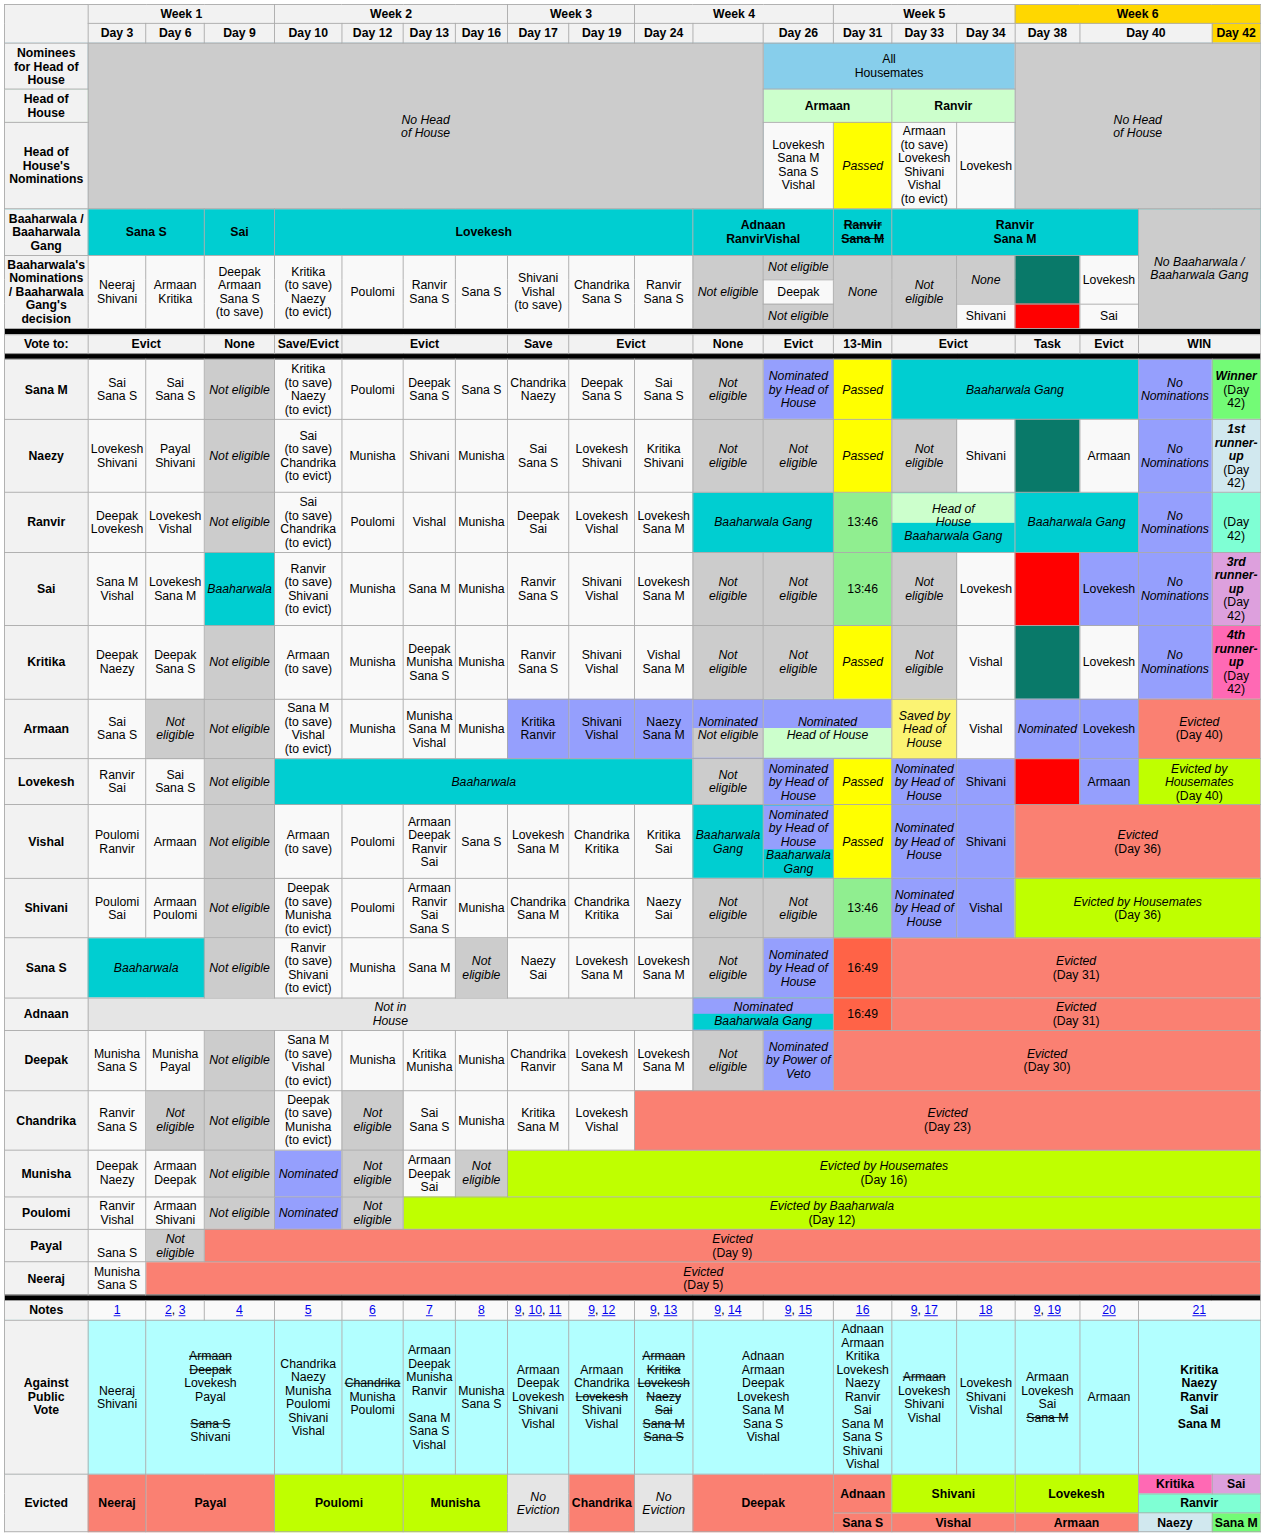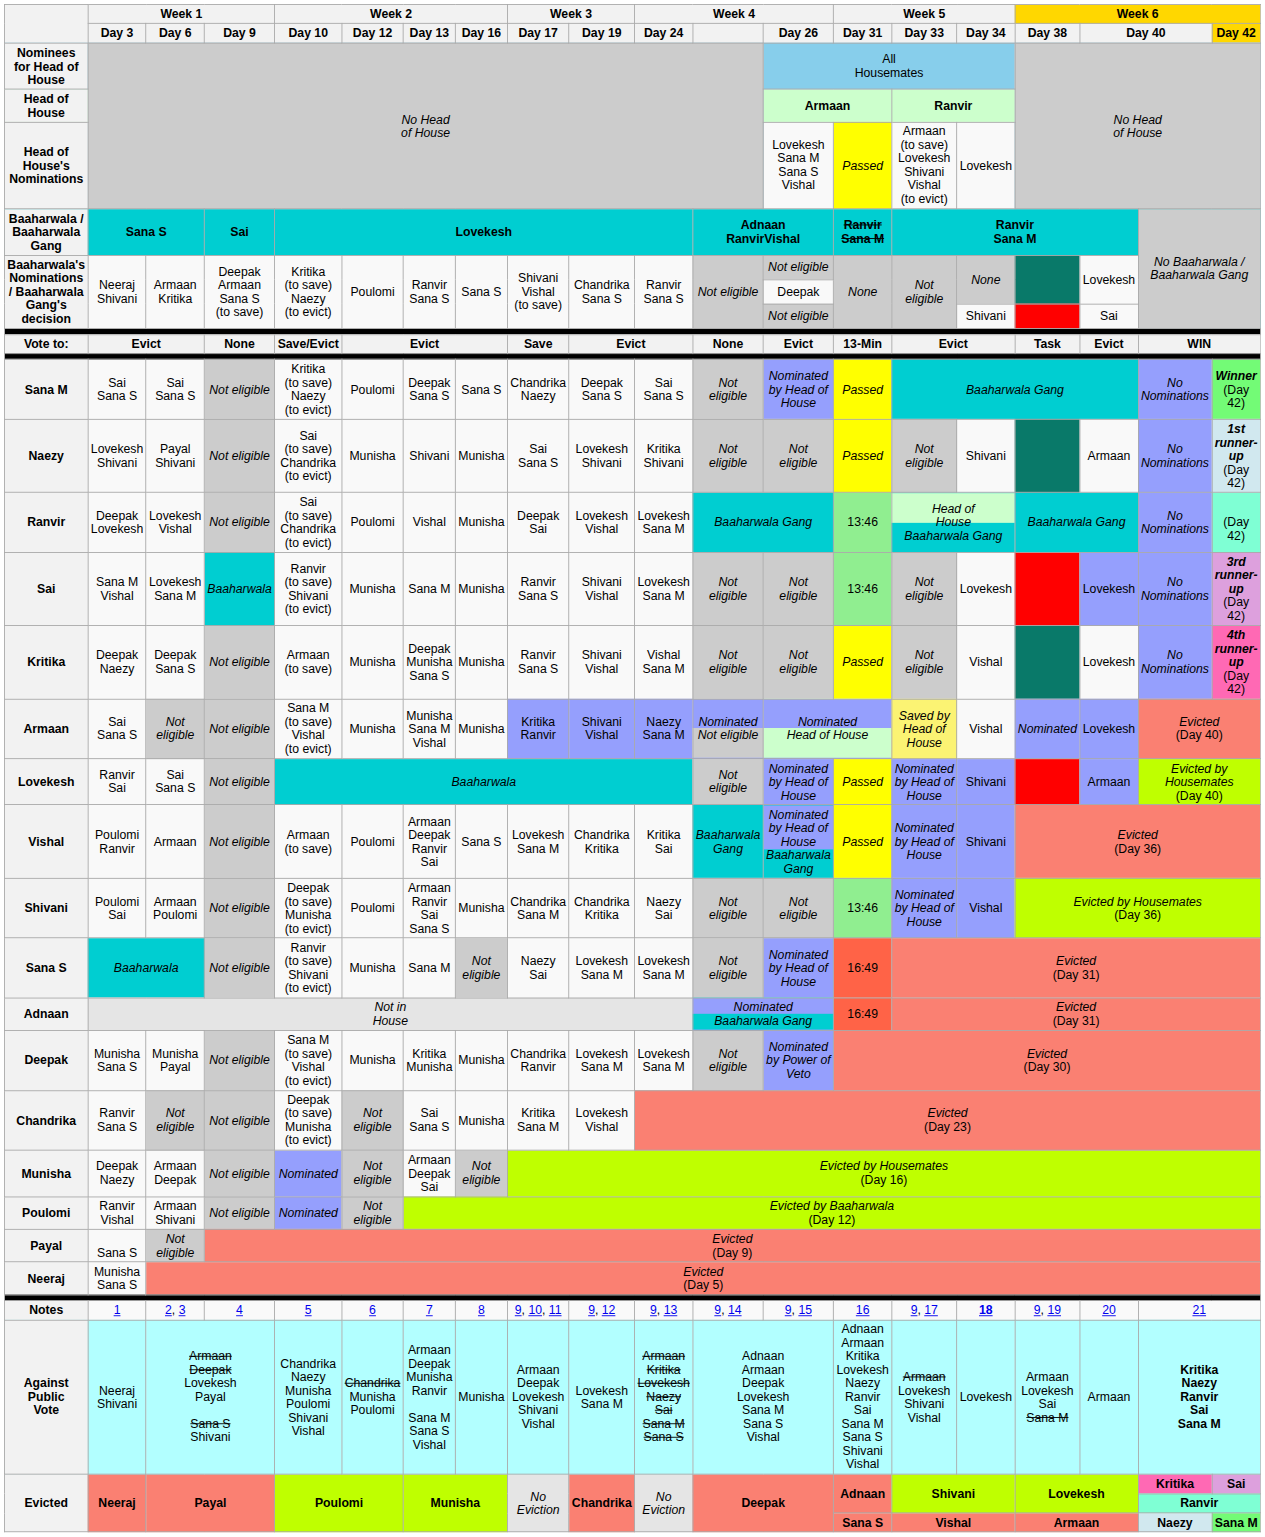(986, 1310) normal -> (986, 1310) bold
(481, 1397) Munisha Sana S -> (481, 1397) Munisha
(602, 1397) Armaan Chandrika Lovekesh Shivani Vishal -> (602, 1397) Lovekesh Sana M
(986, 1397) Lovekesh Shivani Vishal -> (986, 1397) Lovekesh
